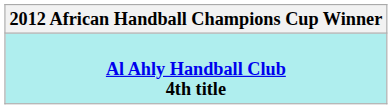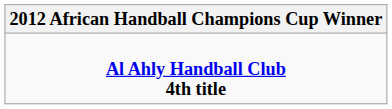(196, 78) paleturquoise background -> (196, 78) no background
